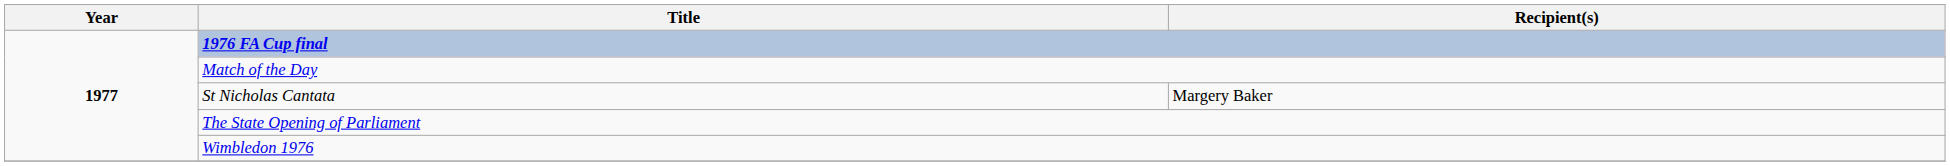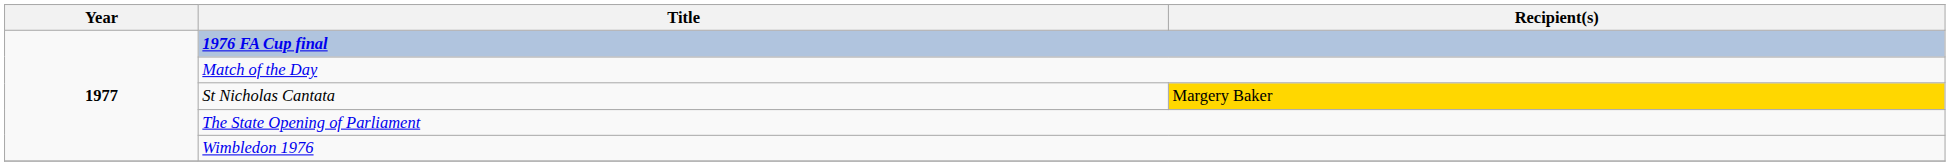(1222, 95) no background -> (1222, 95) gold background
